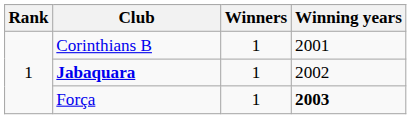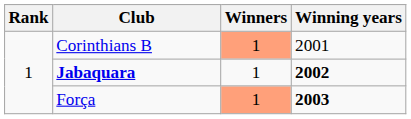(256, 45) no background -> (256, 45) lightsalmon background
(312, 72) normal -> (312, 72) bold
(256, 99) no background -> (256, 99) lightsalmon background
